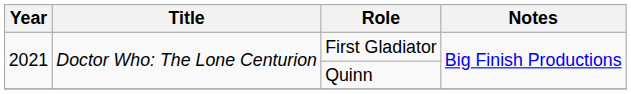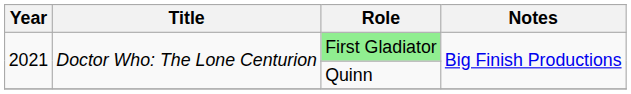(381, 46) no background -> (381, 46) lightgreen background
